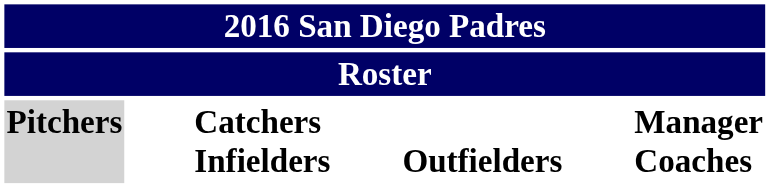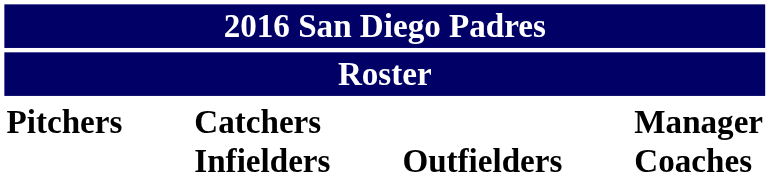(64, 121) lightgrey background -> (64, 121) no background
